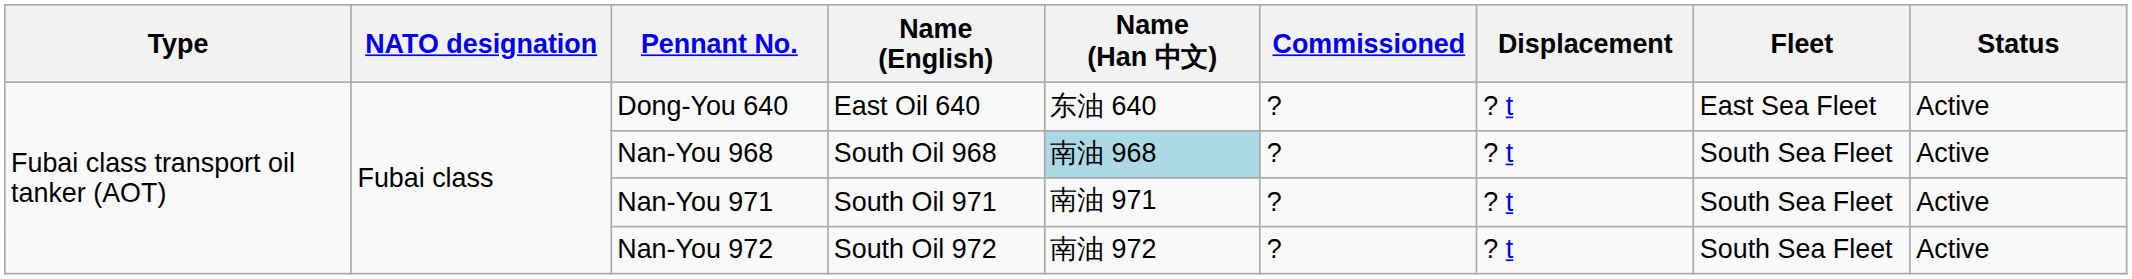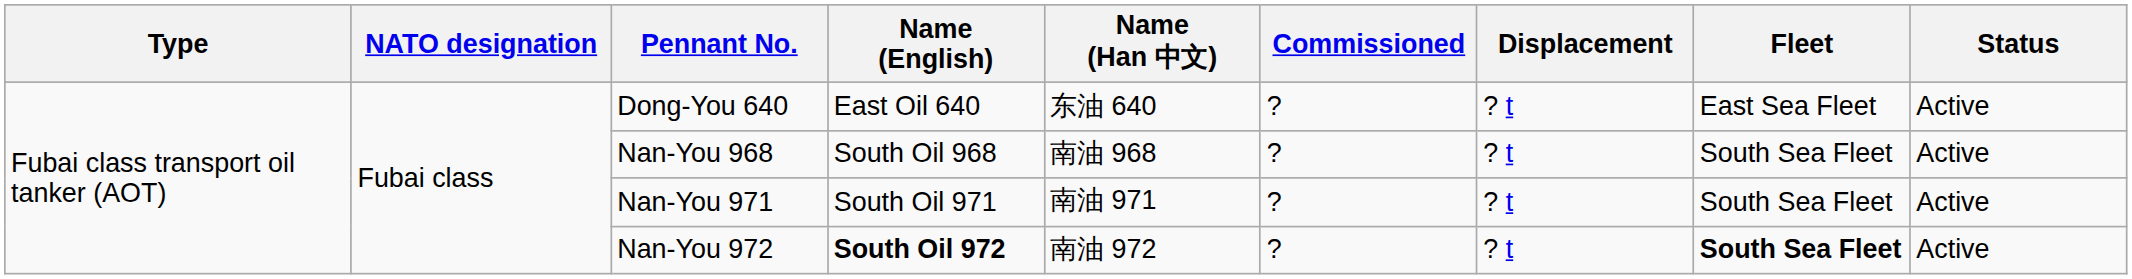(1103, 153) lightblue background -> (1103, 153) no background
(915, 249) normal -> (920, 249) bold
(1796, 249) normal -> (1801, 249) bold
